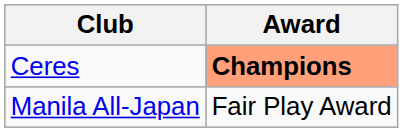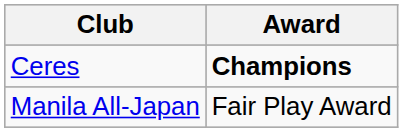(282, 65) lightsalmon background -> (282, 65) no background
